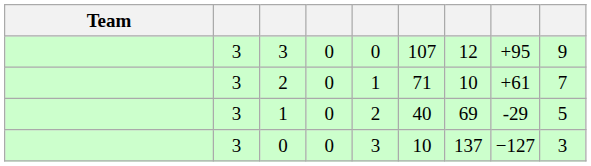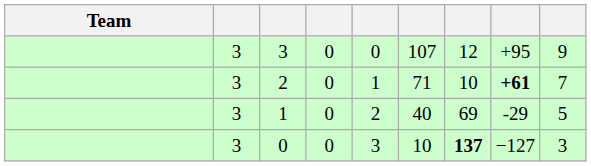(515, 83) normal -> (515, 83) bold
(468, 145) normal -> (468, 145) bold
